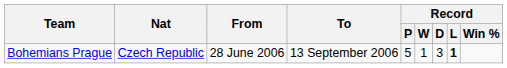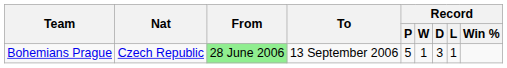(247, 53) no background -> (247, 53) lightgreen background
(453, 53) bold -> (453, 53) normal
